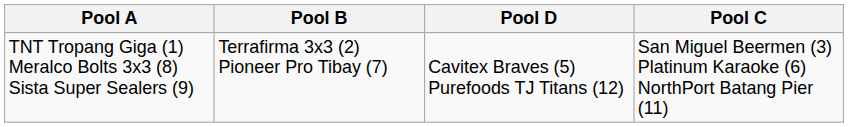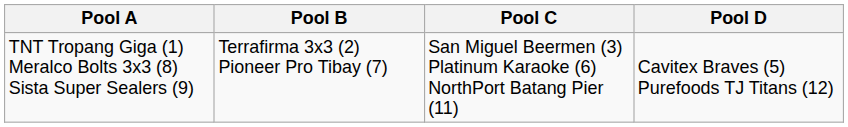columns swapped: (739, 18) <-> (529, 18)
